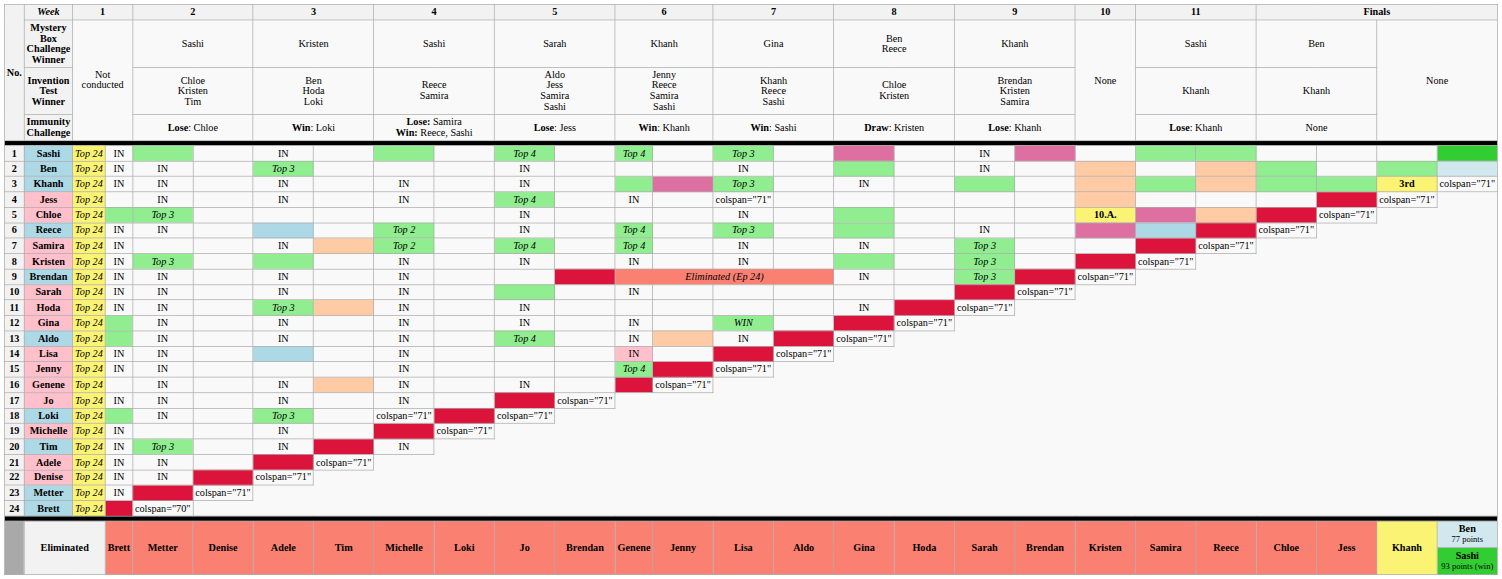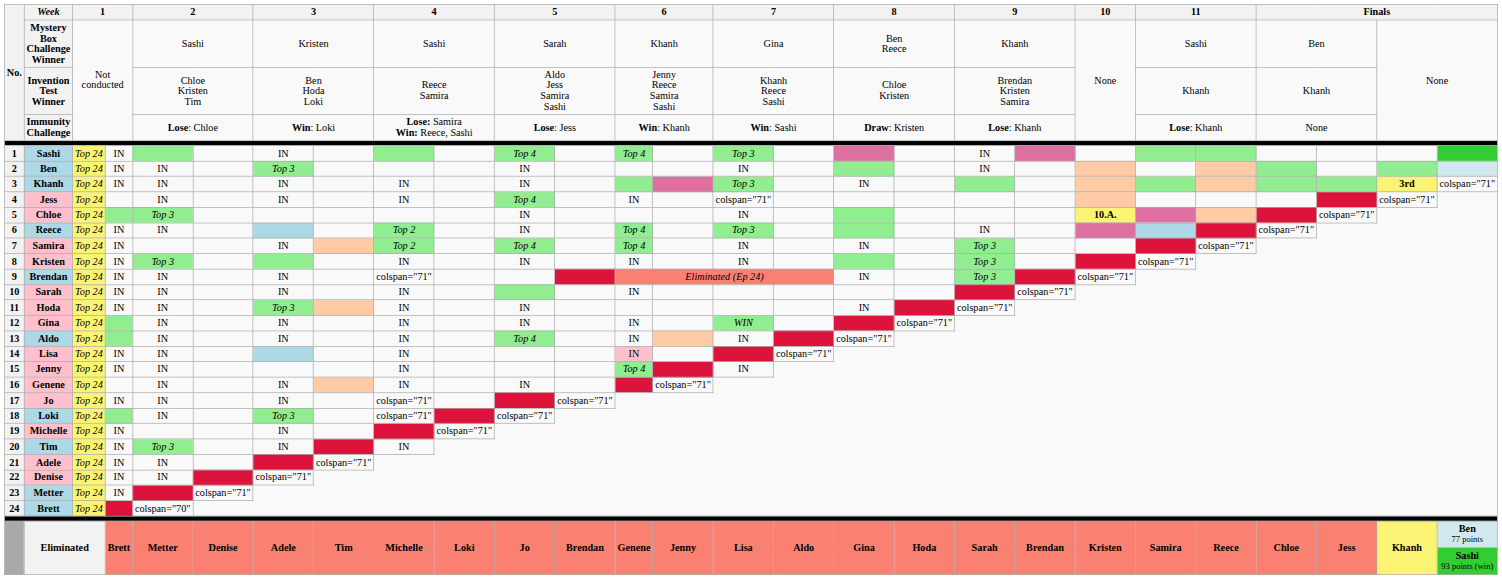(404, 277) IN -> (404, 277) colspan="71"
(743, 369) colspan="71" -> (743, 369) IN
(404, 400) IN -> (404, 400) colspan="71"
